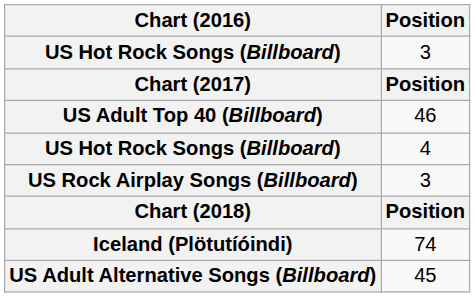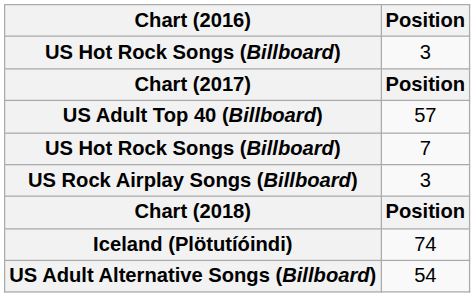(425, 116) 46 -> (425, 116) 57
(425, 148) 4 -> (425, 148) 7
(425, 276) 45 -> (425, 276) 54
